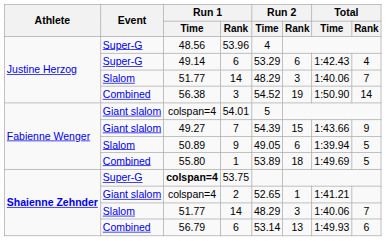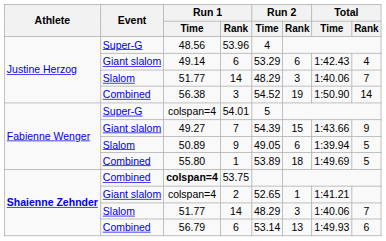(123, 62) Super-G -> (132, 62) Giant slalom
(132, 112) Giant slalom -> (123, 112) Super-G
(123, 178) Super-G -> (127, 178) Combined
